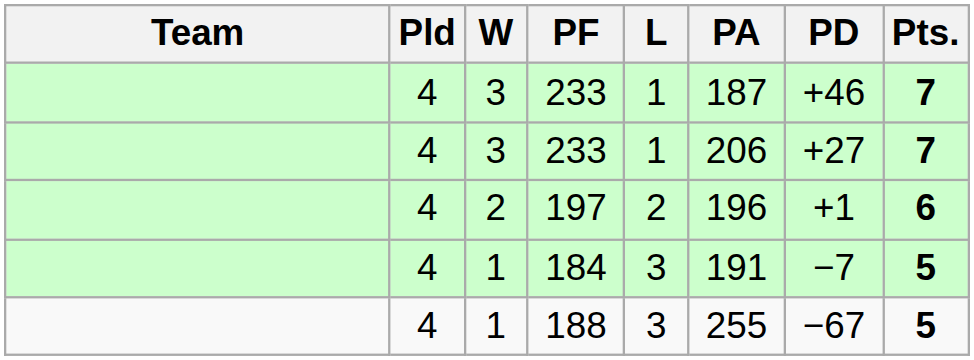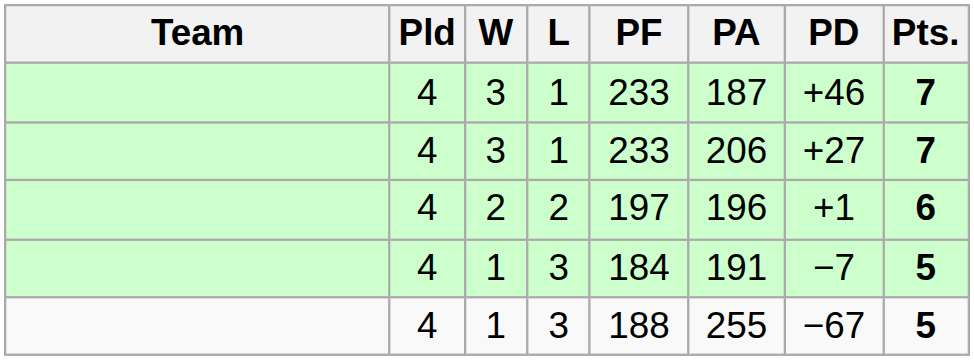columns swapped: (656, 33) <-> (576, 33)
